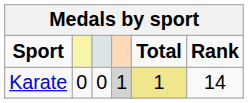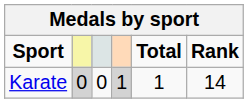(82, 82) no background -> (82, 82) lightgrey background
(159, 82) khaki background -> (159, 82) no background
